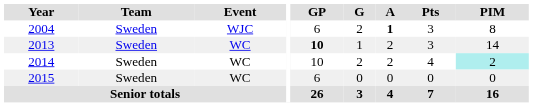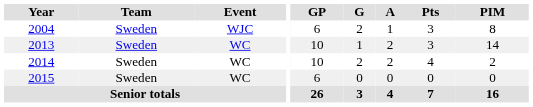(390, 28) bold -> (390, 28) normal
(317, 45) bold -> (317, 45) normal
(492, 61) paleturquoise background -> (492, 61) no background
